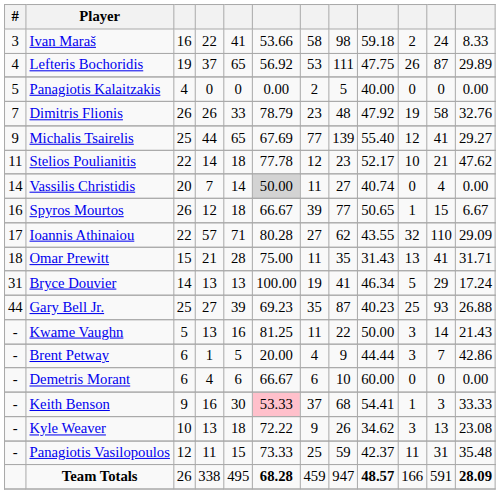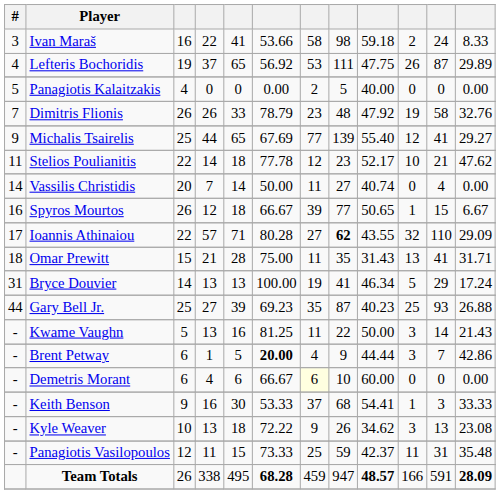(276, 186) lightgrey background -> (276, 186) no background
(343, 235) normal -> (343, 235) bold
(276, 356) normal -> (276, 356) bold
(314, 380) no background -> (314, 380) lightyellow background
(276, 404) pink background -> (276, 404) no background
